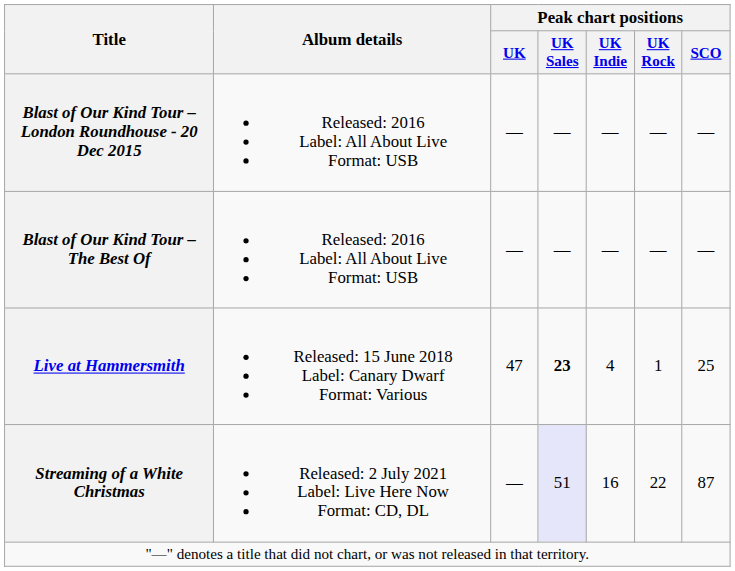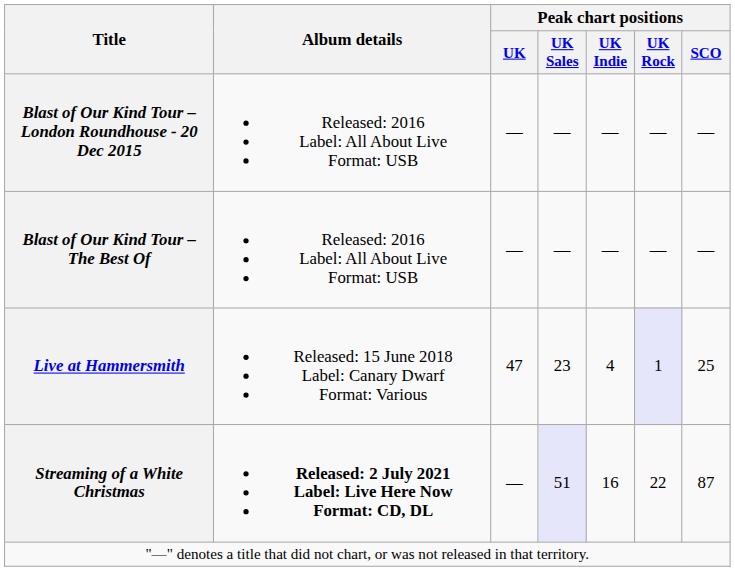(562, 366) bold -> (562, 366) normal
(658, 366) no background -> (658, 366) lavender background
(352, 493) normal -> (352, 493) bold
